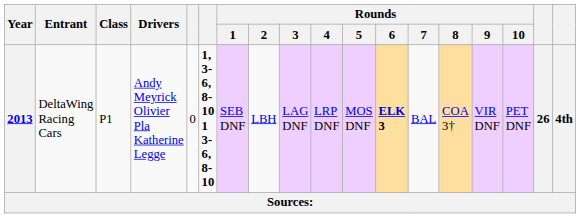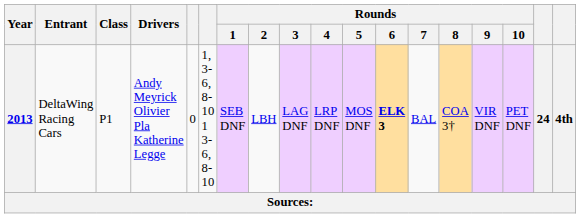(208, 118) bold -> (208, 118) normal
(543, 118) 26 -> (543, 118) 24
